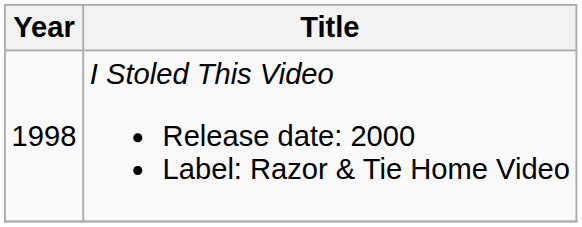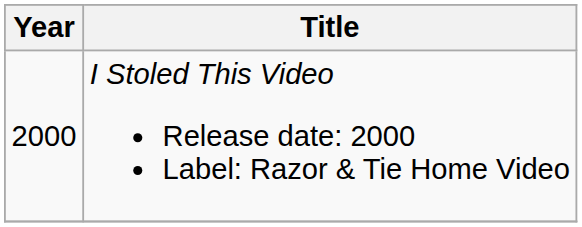(44, 135) 1998 -> (44, 135) 2000
